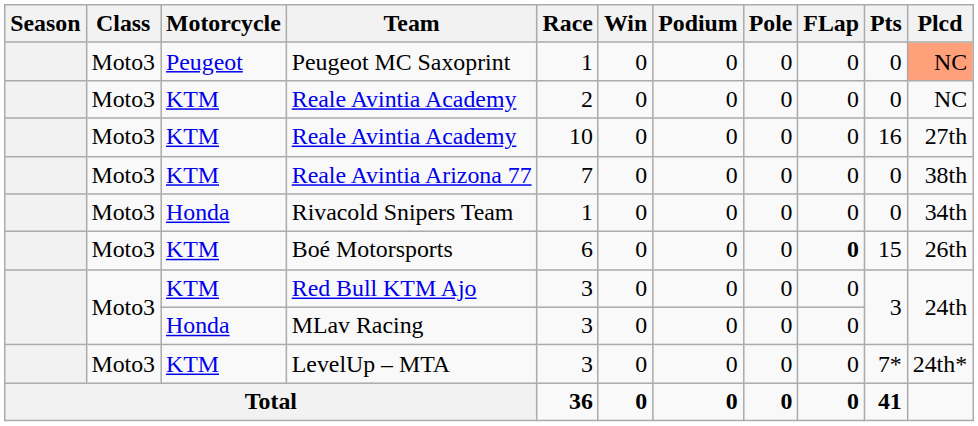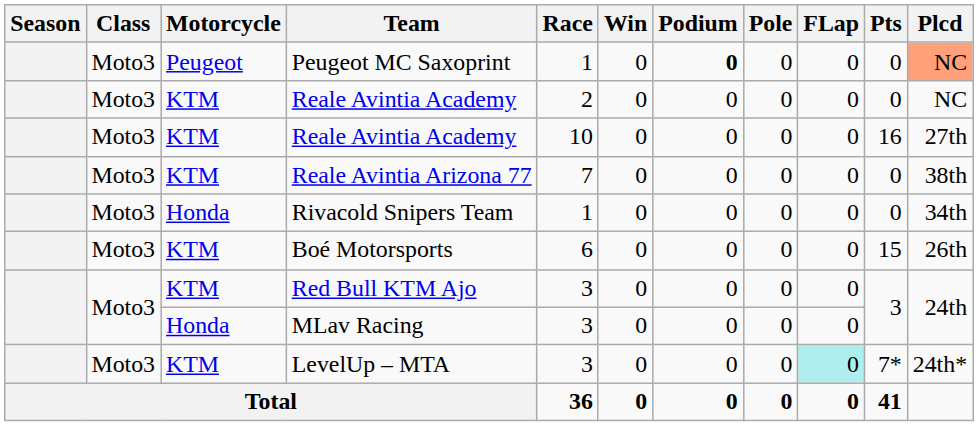(732, 61) normal -> (732, 61) bold
(853, 250) bold -> (853, 250) normal
(853, 363) no background -> (853, 363) paleturquoise background
